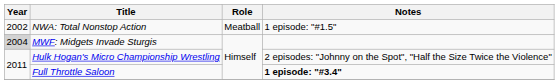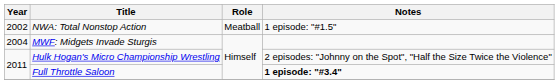(17, 42) lightgrey background -> (17, 42) no background
